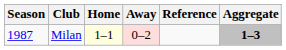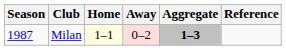columns swapped: (251, 14) <-> (190, 14)
